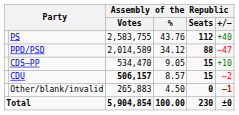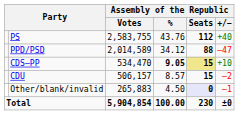(175, 64) normal -> (175, 64) bold
(208, 64) no background -> (208, 64) khaki background
(134, 77) bold -> (134, 77) normal
(211, 90) no background -> (211, 90) lavender background
(227, 90) bold -> (227, 90) normal
